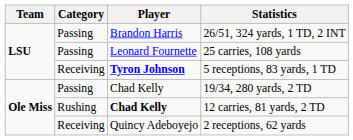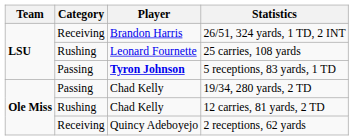(75, 32) Passing -> (81, 32) Receiving
(75, 51) Passing -> (77, 51) Rushing
(81, 70) Receiving -> (75, 70) Passing
(138, 107) bold -> (137, 107) normal
